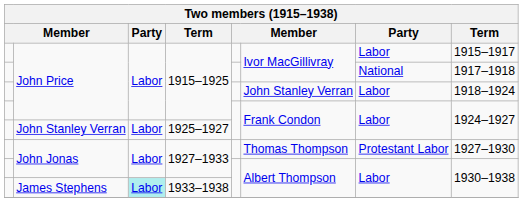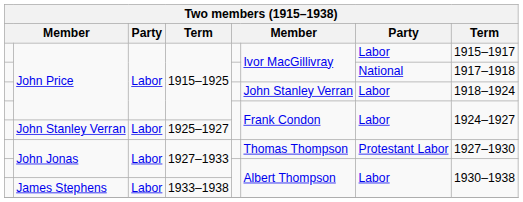(147, 187) paleturquoise background -> (147, 187) no background
